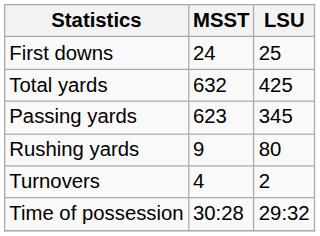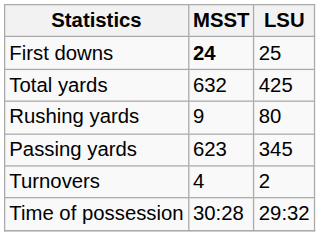(204, 52) normal -> (204, 52) bold
rows swapped: (74, 149) <-> (73, 117)
